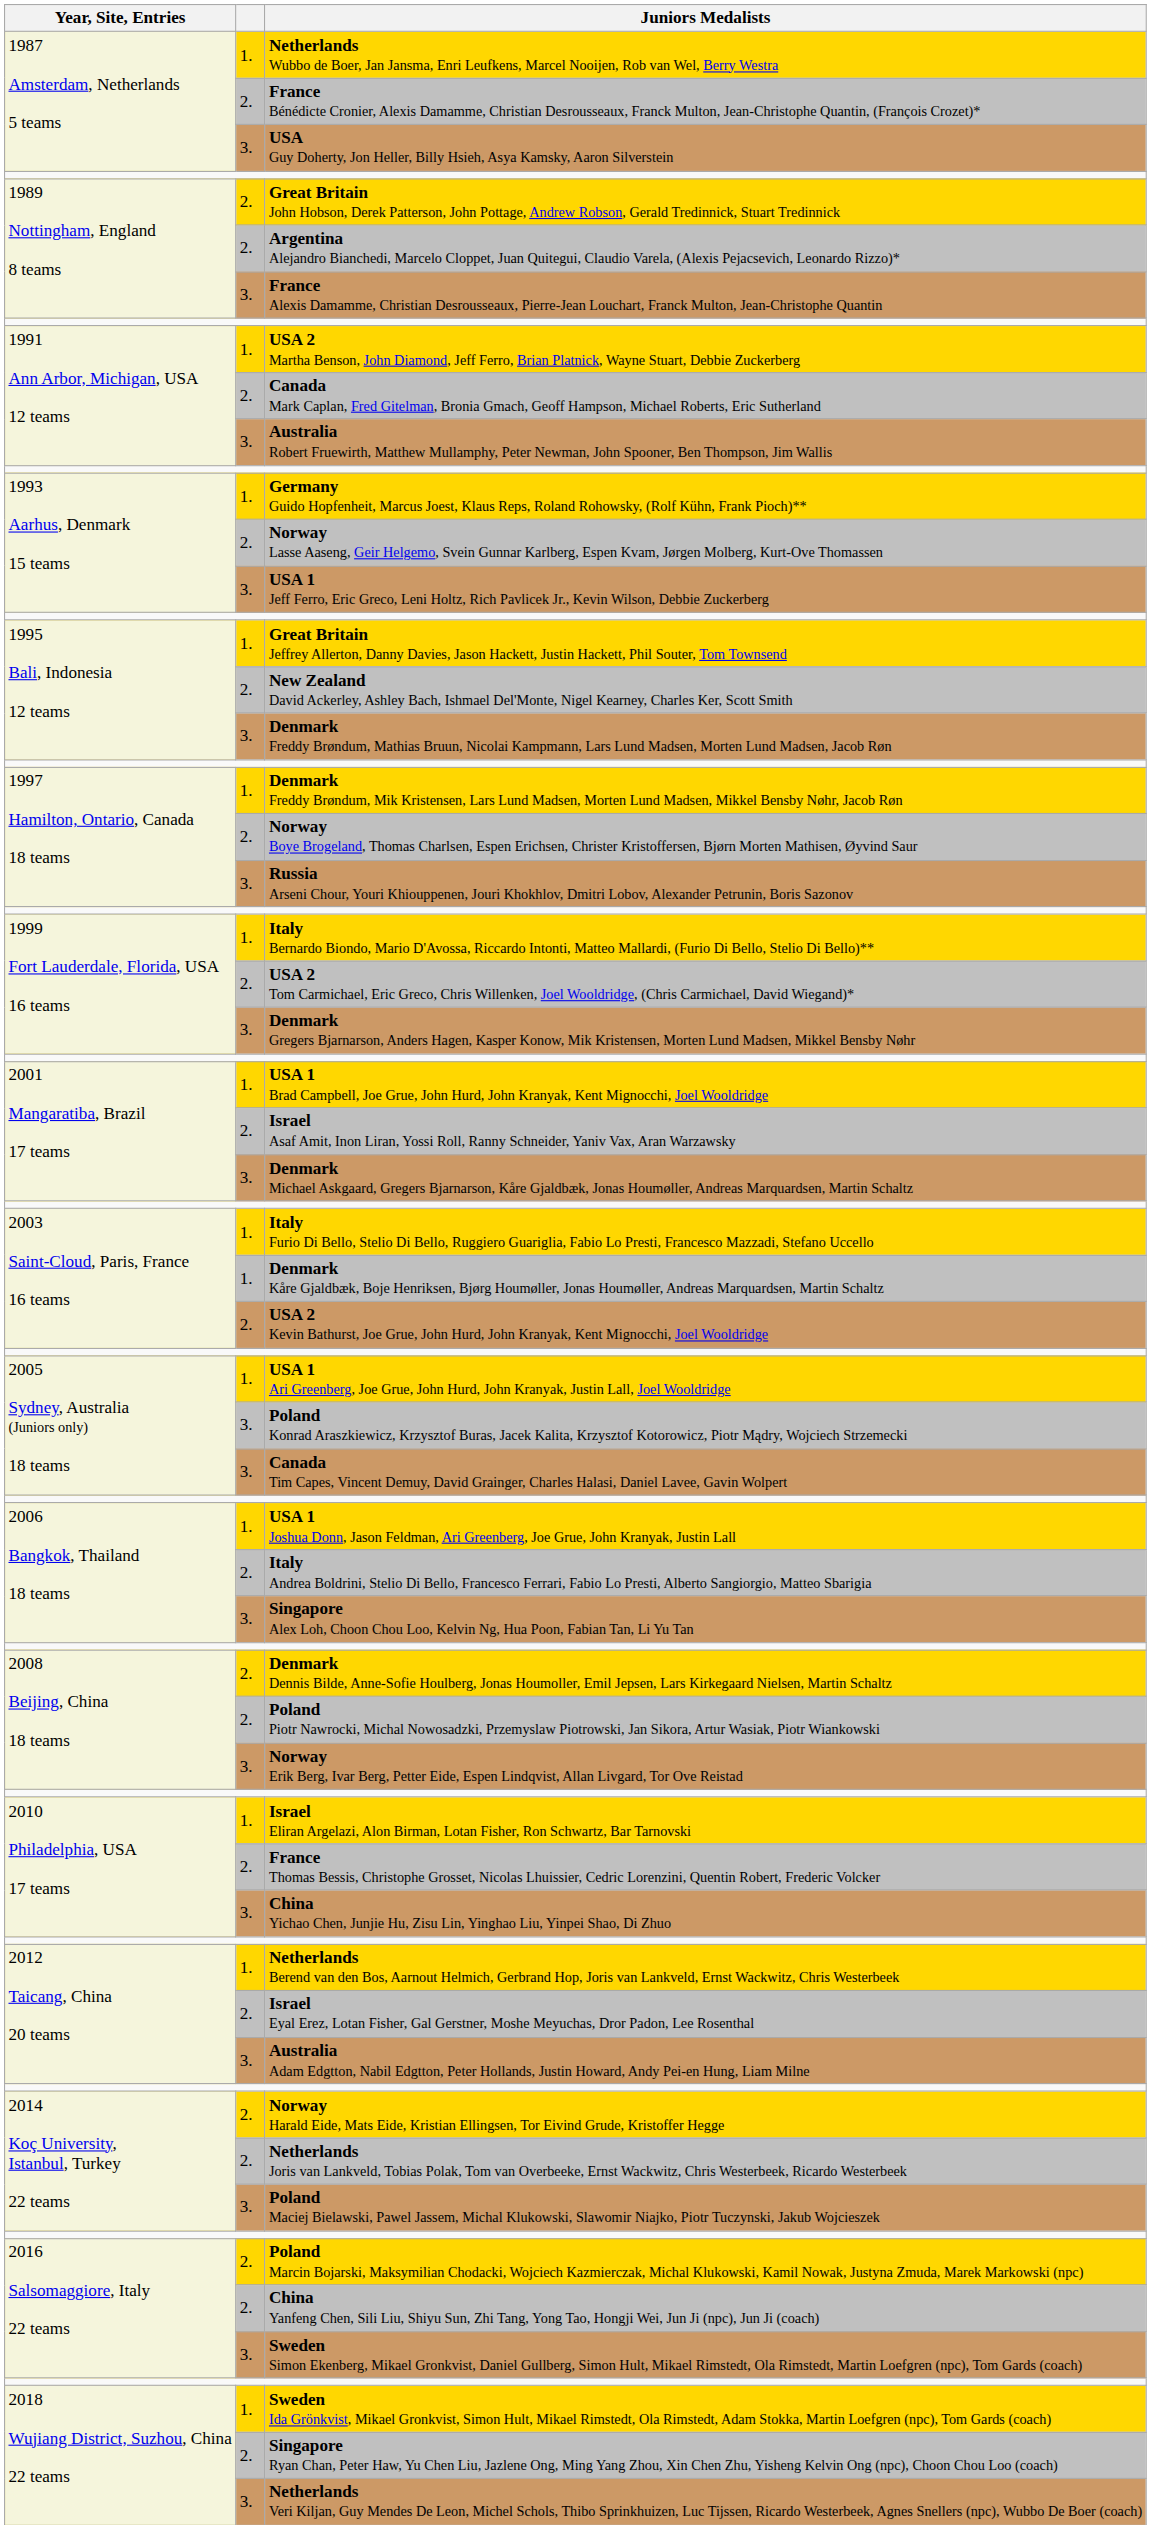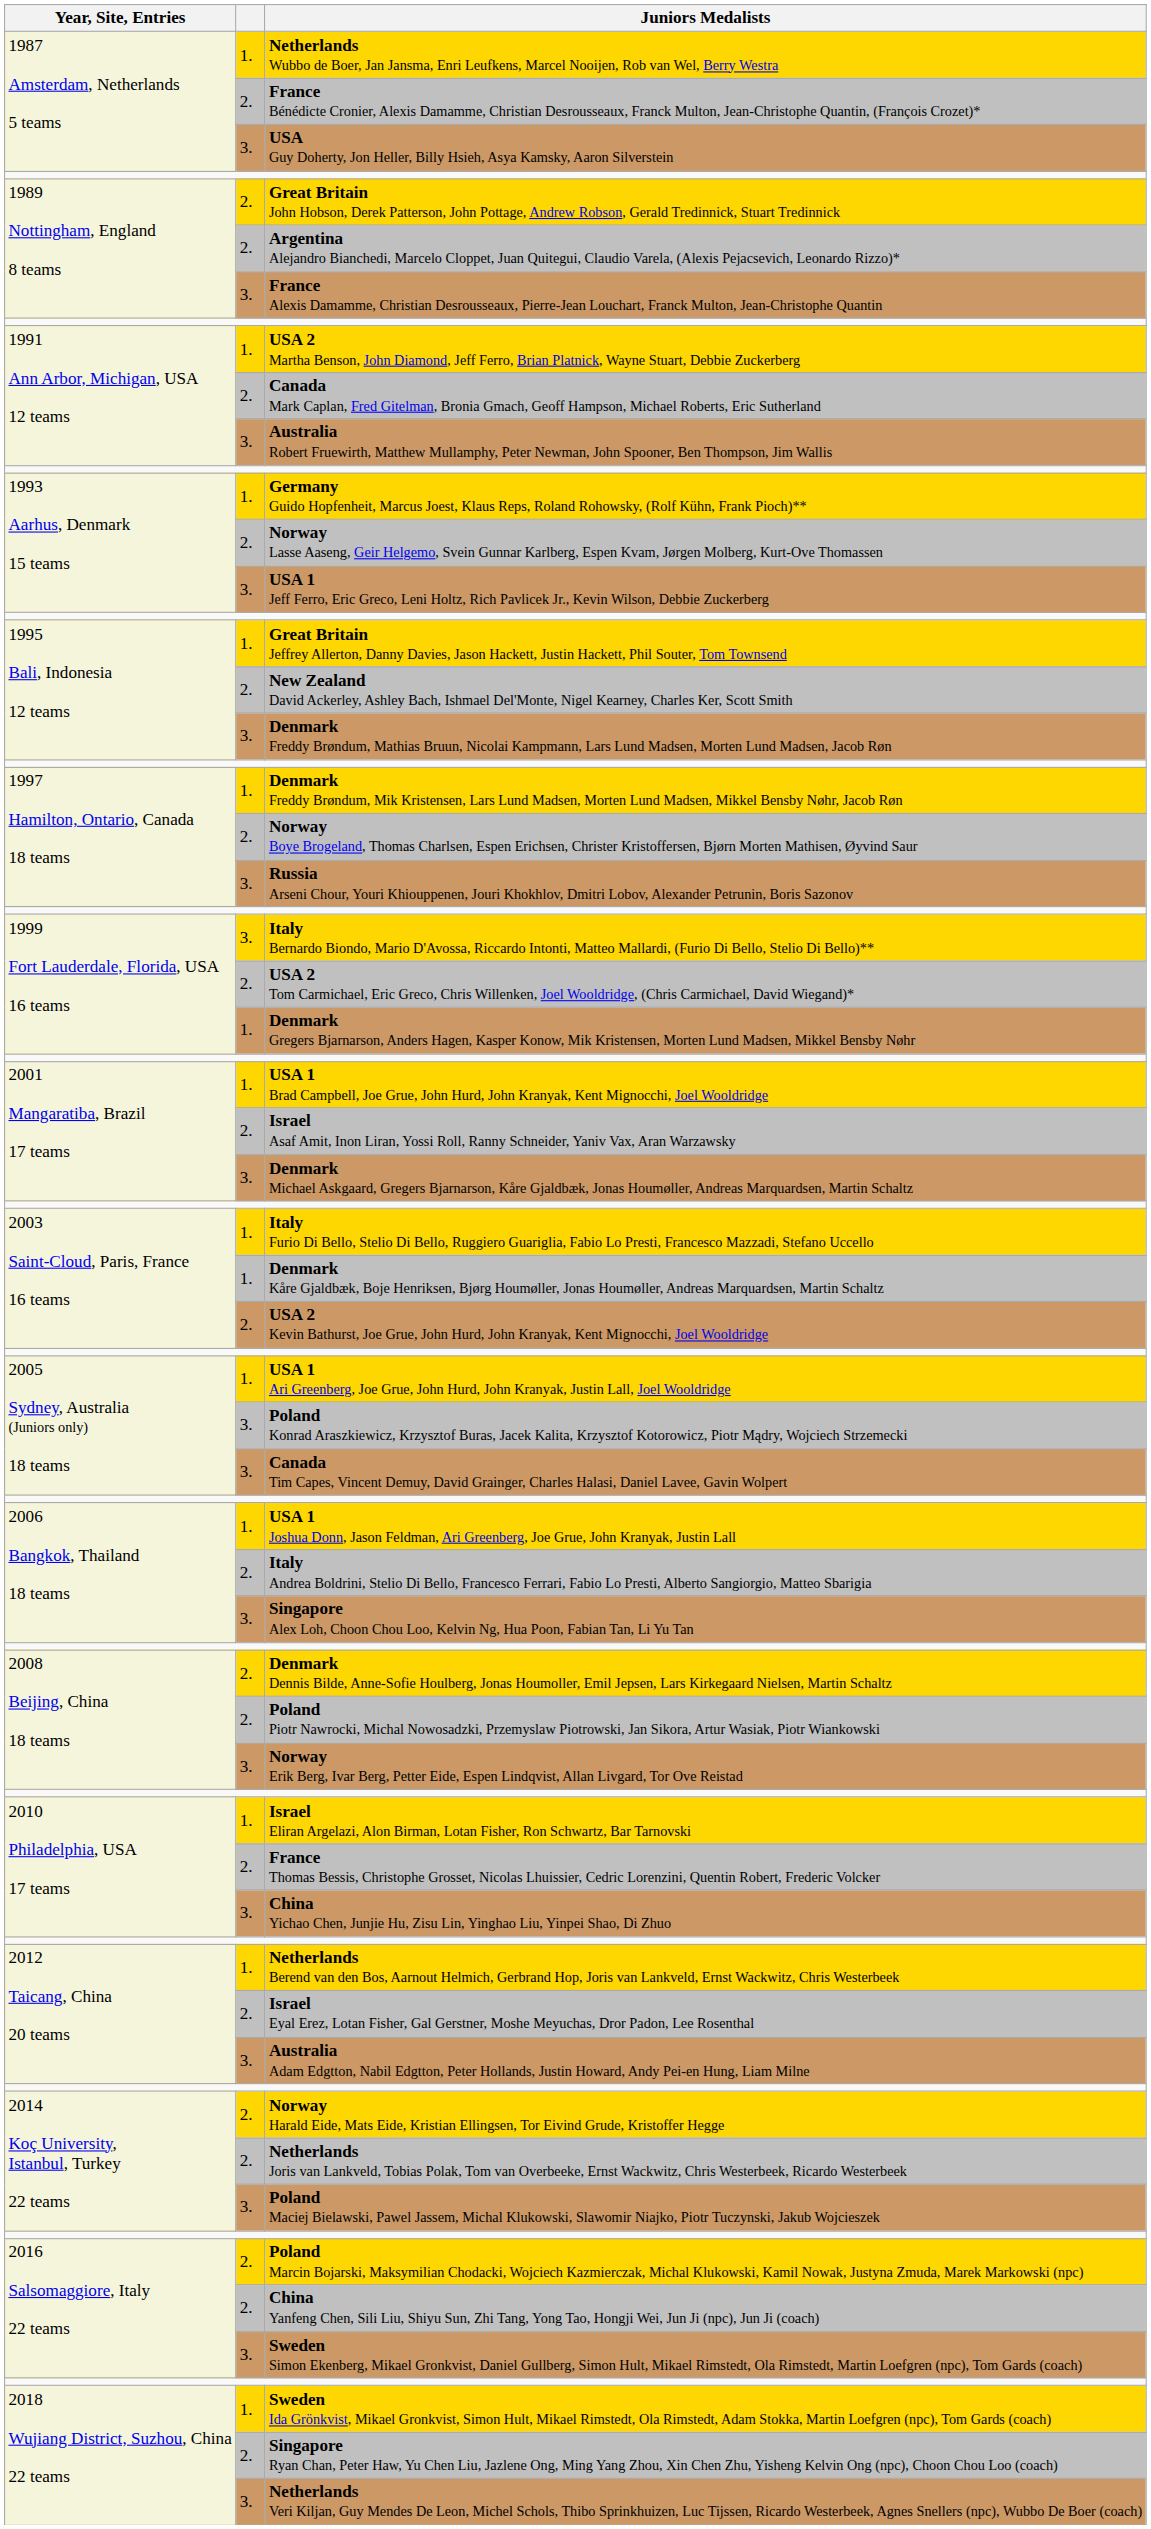(246, 937) 1. -> (246, 937) 3.
(246, 1030) 3. -> (246, 1030) 1.
